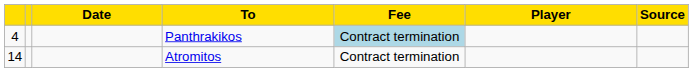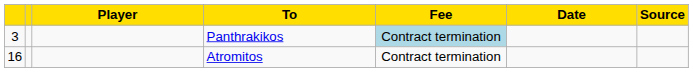columns swapped: (551, 15) <-> (97, 15)
(15, 36) 4 -> (15, 36) 3
(15, 57) 14 -> (15, 57) 16
